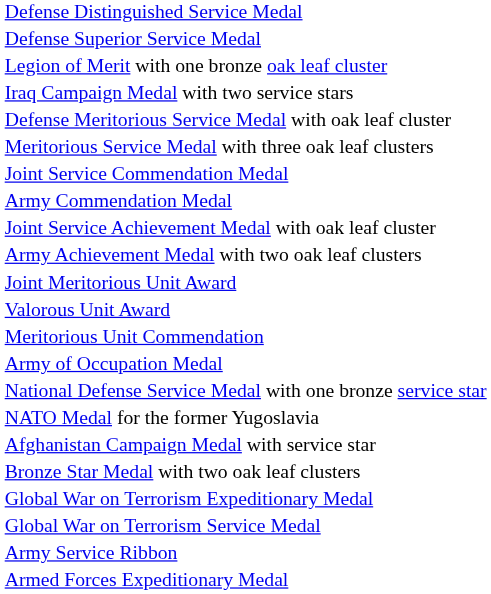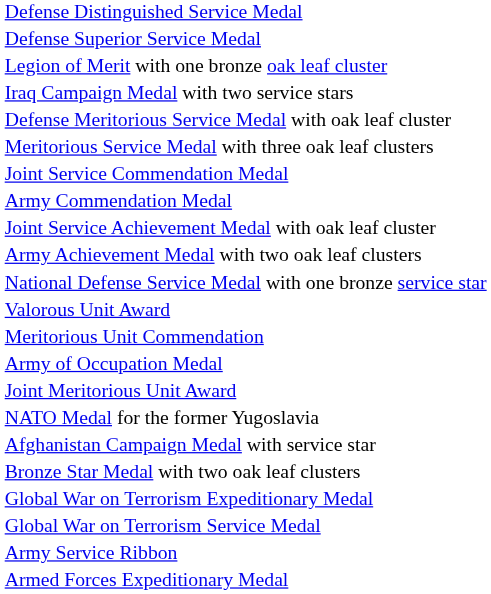(120, 282) Joint Meritorious Unit Award -> (246, 282) National Defense Service Medal with one bronze service star
(246, 390) National Defense Service Medal with one bronze service star -> (120, 390) Joint Meritorious Unit Award
